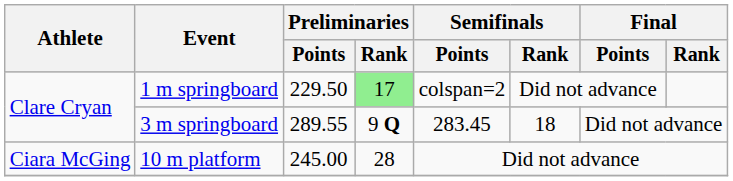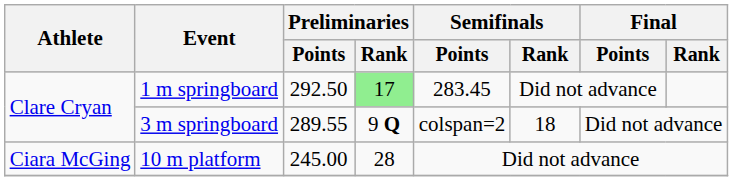(319, 89) 229.50 -> (319, 89) 292.50
(462, 89) colspan=2 -> (462, 89) 283.45
(462, 124) 283.45 -> (462, 124) colspan=2
